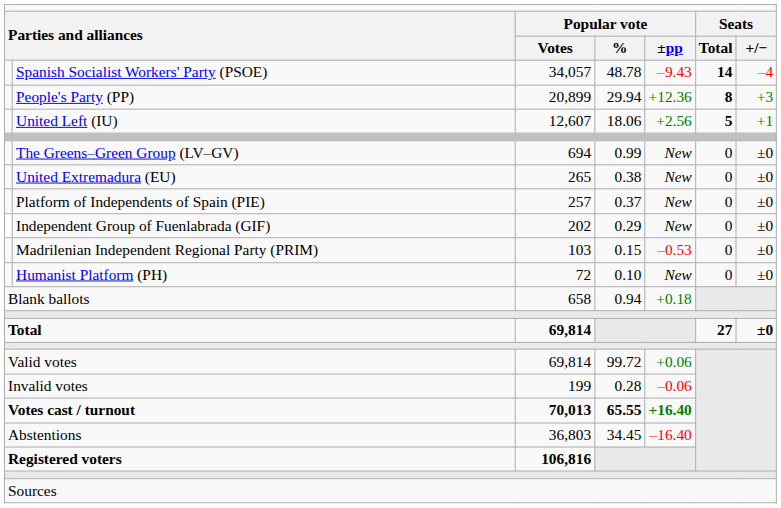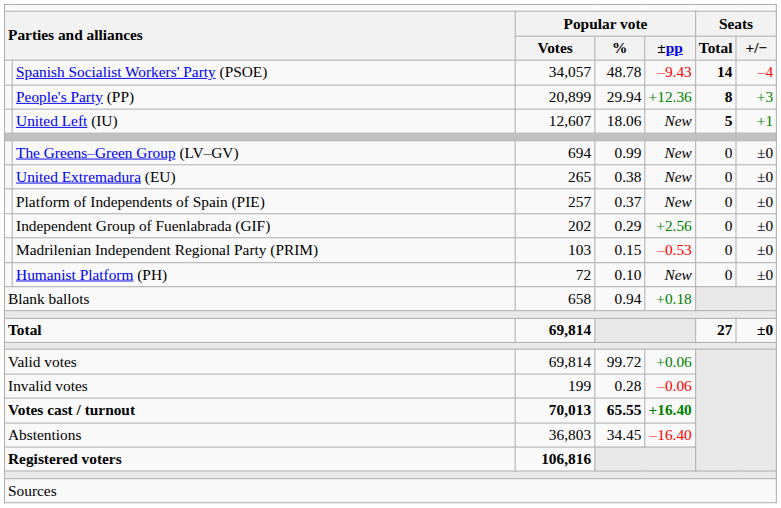(674, 121) +2.56 -> (678, 121) New
(678, 225) New -> (674, 225) +2.56
